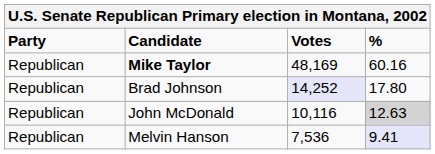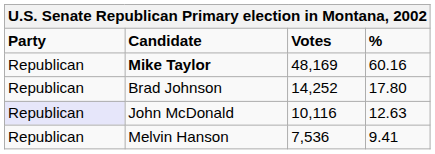(315, 88) lavender background -> (315, 88) no background
(46, 112) no background -> (46, 112) lavender background
(388, 112) lightgrey background -> (388, 112) no background
(384, 137) lavender background -> (384, 137) no background
